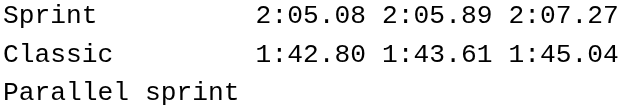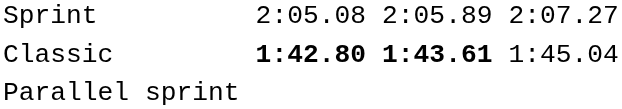(311, 55) normal -> (311, 55) bold
(437, 55) normal -> (437, 55) bold
